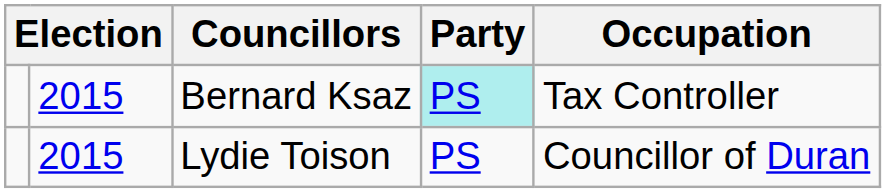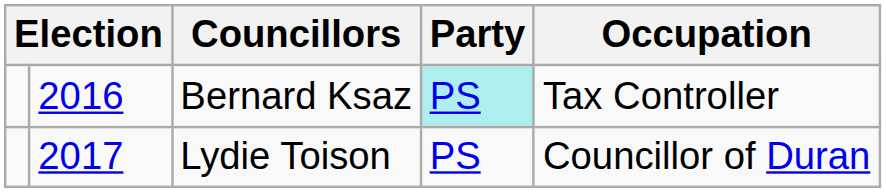(81, 95) 2015 -> (81, 95) 2016
(81, 156) 2015 -> (81, 156) 2017
